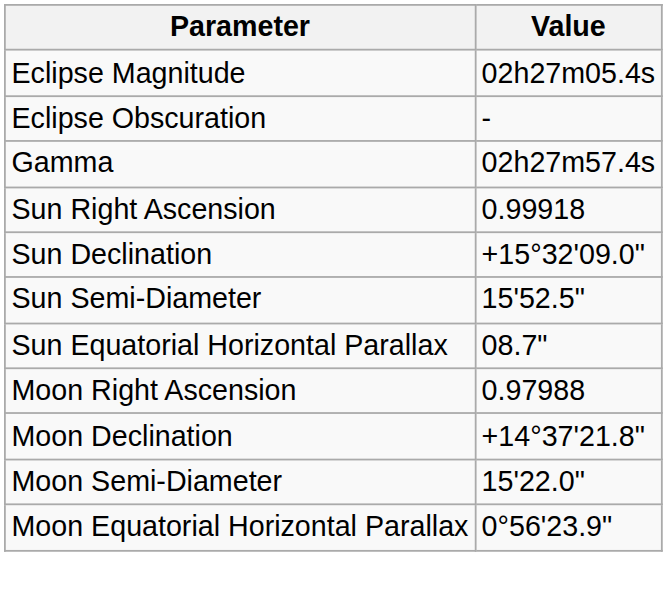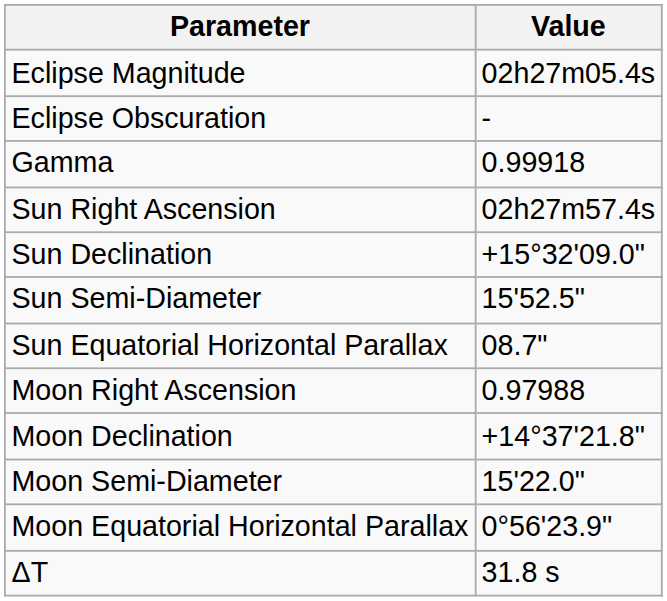(568, 163) 02h27m57.4s -> (533, 163) 0.99918
(533, 208) 0.99918 -> (568, 208) 02h27m57.4s
+ row: (30, 572)
